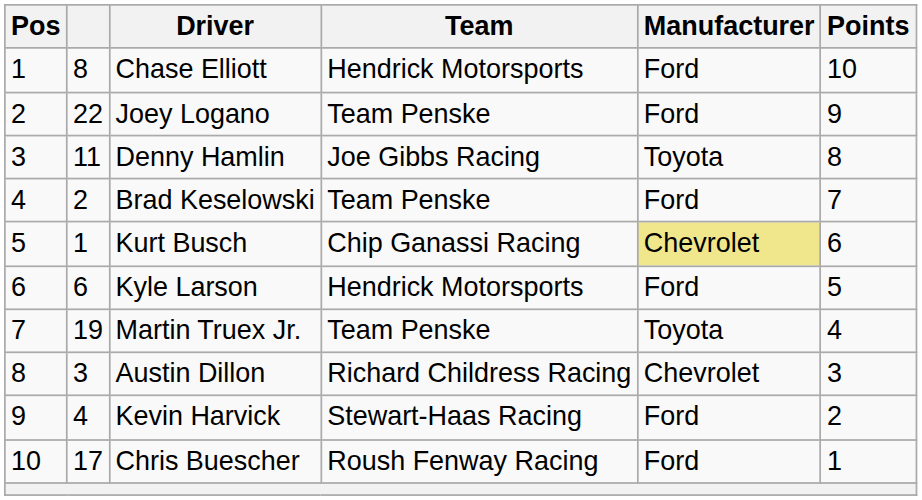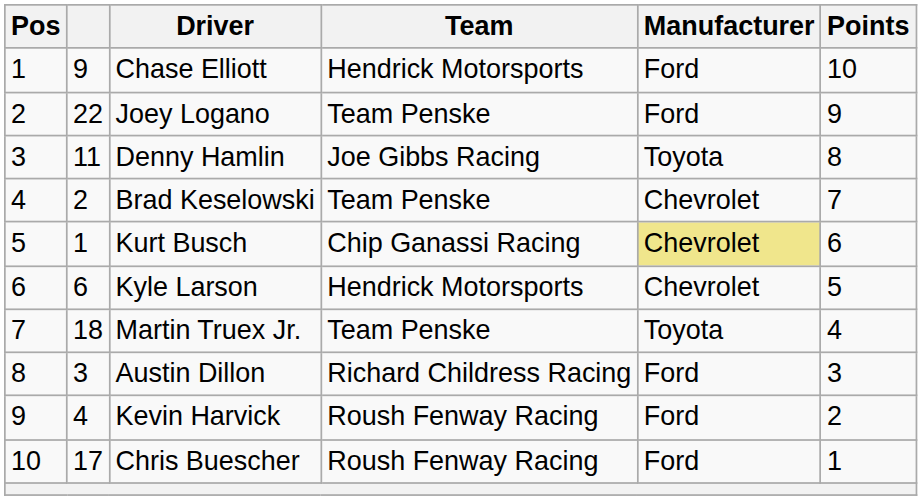(81, 69) 8 -> (81, 69) 9
(672, 199) Ford -> (702, 199) Chevrolet
(672, 286) Ford -> (702, 286) Chevrolet
(88, 329) 19 -> (88, 329) 18
(702, 373) Chevrolet -> (672, 373) Ford
(455, 416) Stewart-Haas Racing -> (463, 416) Roush Fenway Racing
